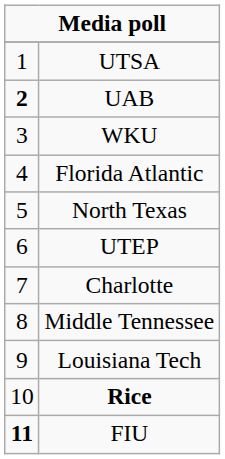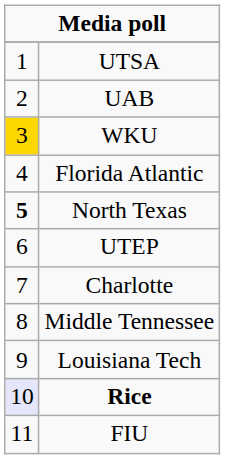(22, 98) bold -> (22, 98) normal
(22, 135) no background -> (22, 135) gold background
(22, 210) normal -> (22, 210) bold
(22, 396) no background -> (22, 396) lavender background
(22, 433) bold -> (22, 433) normal
